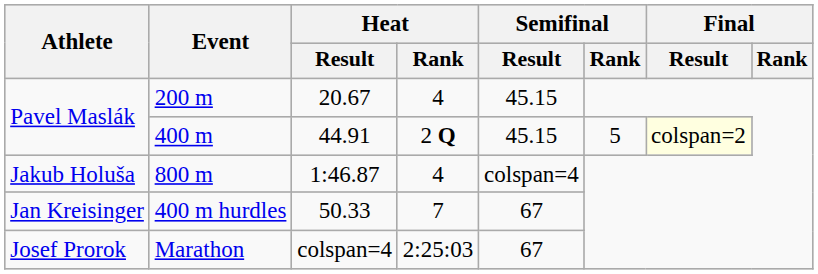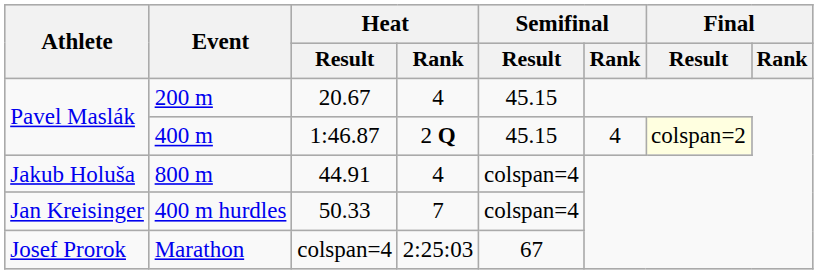(345, 135) 44.91 -> (345, 135) 1:46.87
(615, 135) 5 -> (615, 135) 4
(345, 173) 1:46.87 -> (345, 173) 44.91
(531, 211) 67 -> (531, 211) colspan=4
